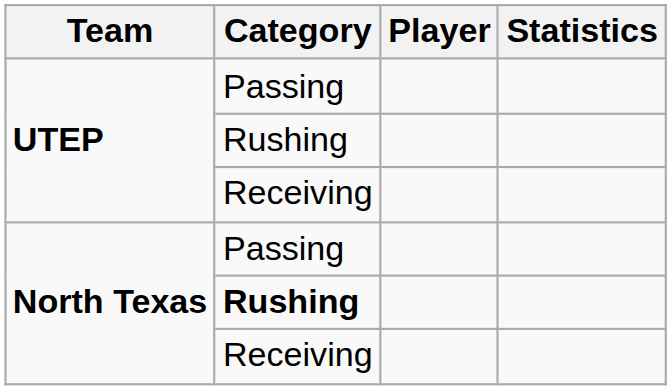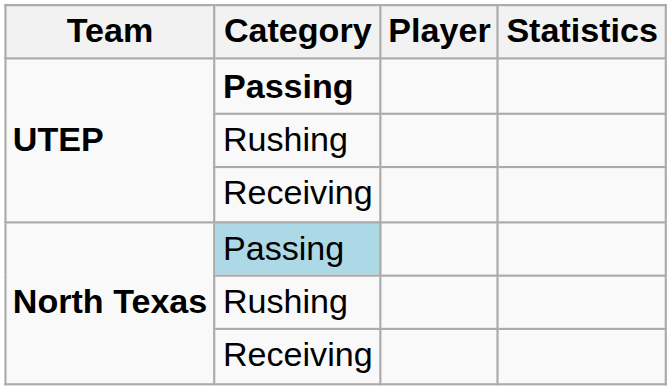(284, 85) normal -> (288, 85) bold
(284, 247) no background -> (284, 247) lightblue background
(291, 301) bold -> (285, 301) normal
